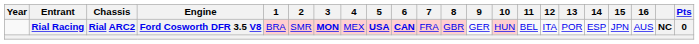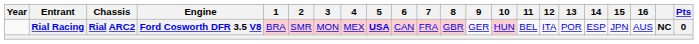(328, 27) bold -> (328, 27) normal
(404, 27) bold -> (404, 27) normal
